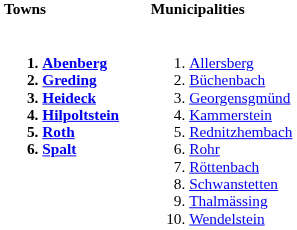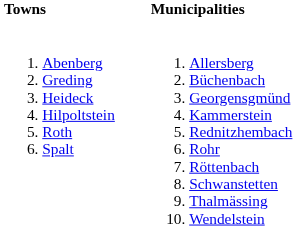(75, 106) bold -> (75, 106) normal
